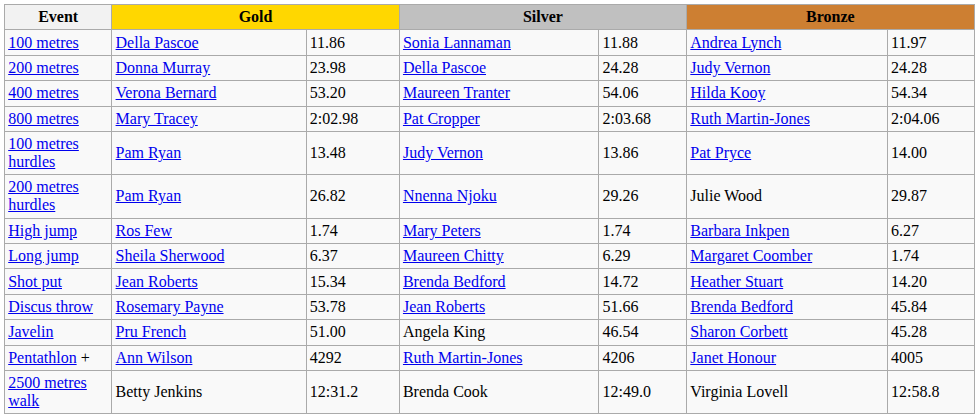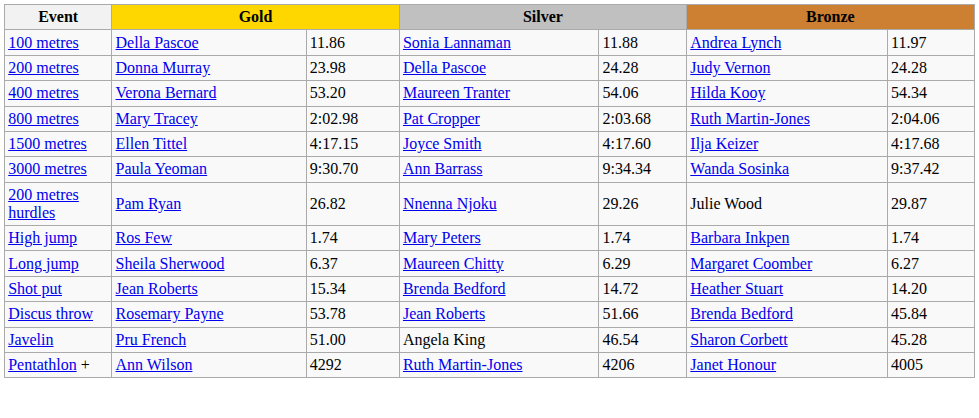+ row: (48, 144)
+ row: (48, 169)
- row: (44, 153)
(905, 230) 6.27 -> (905, 238) 1.74
(905, 256) 1.74 -> (905, 263) 6.27
- row: (48, 392)
